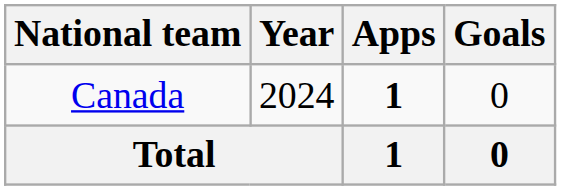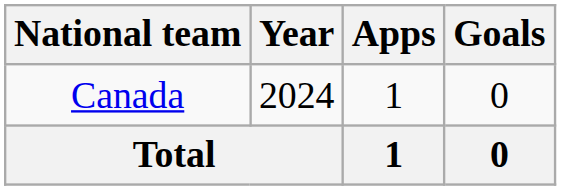(394, 94) bold -> (394, 94) normal
